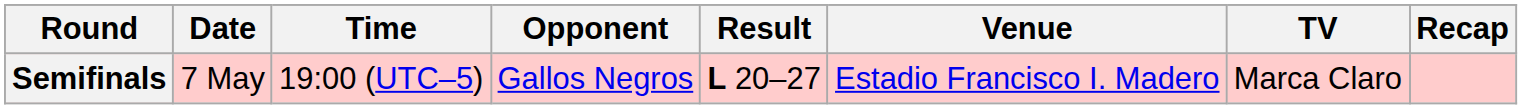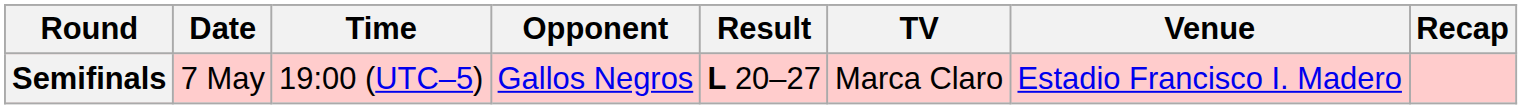columns swapped: (1027, 28) <-> (1318, 28)
